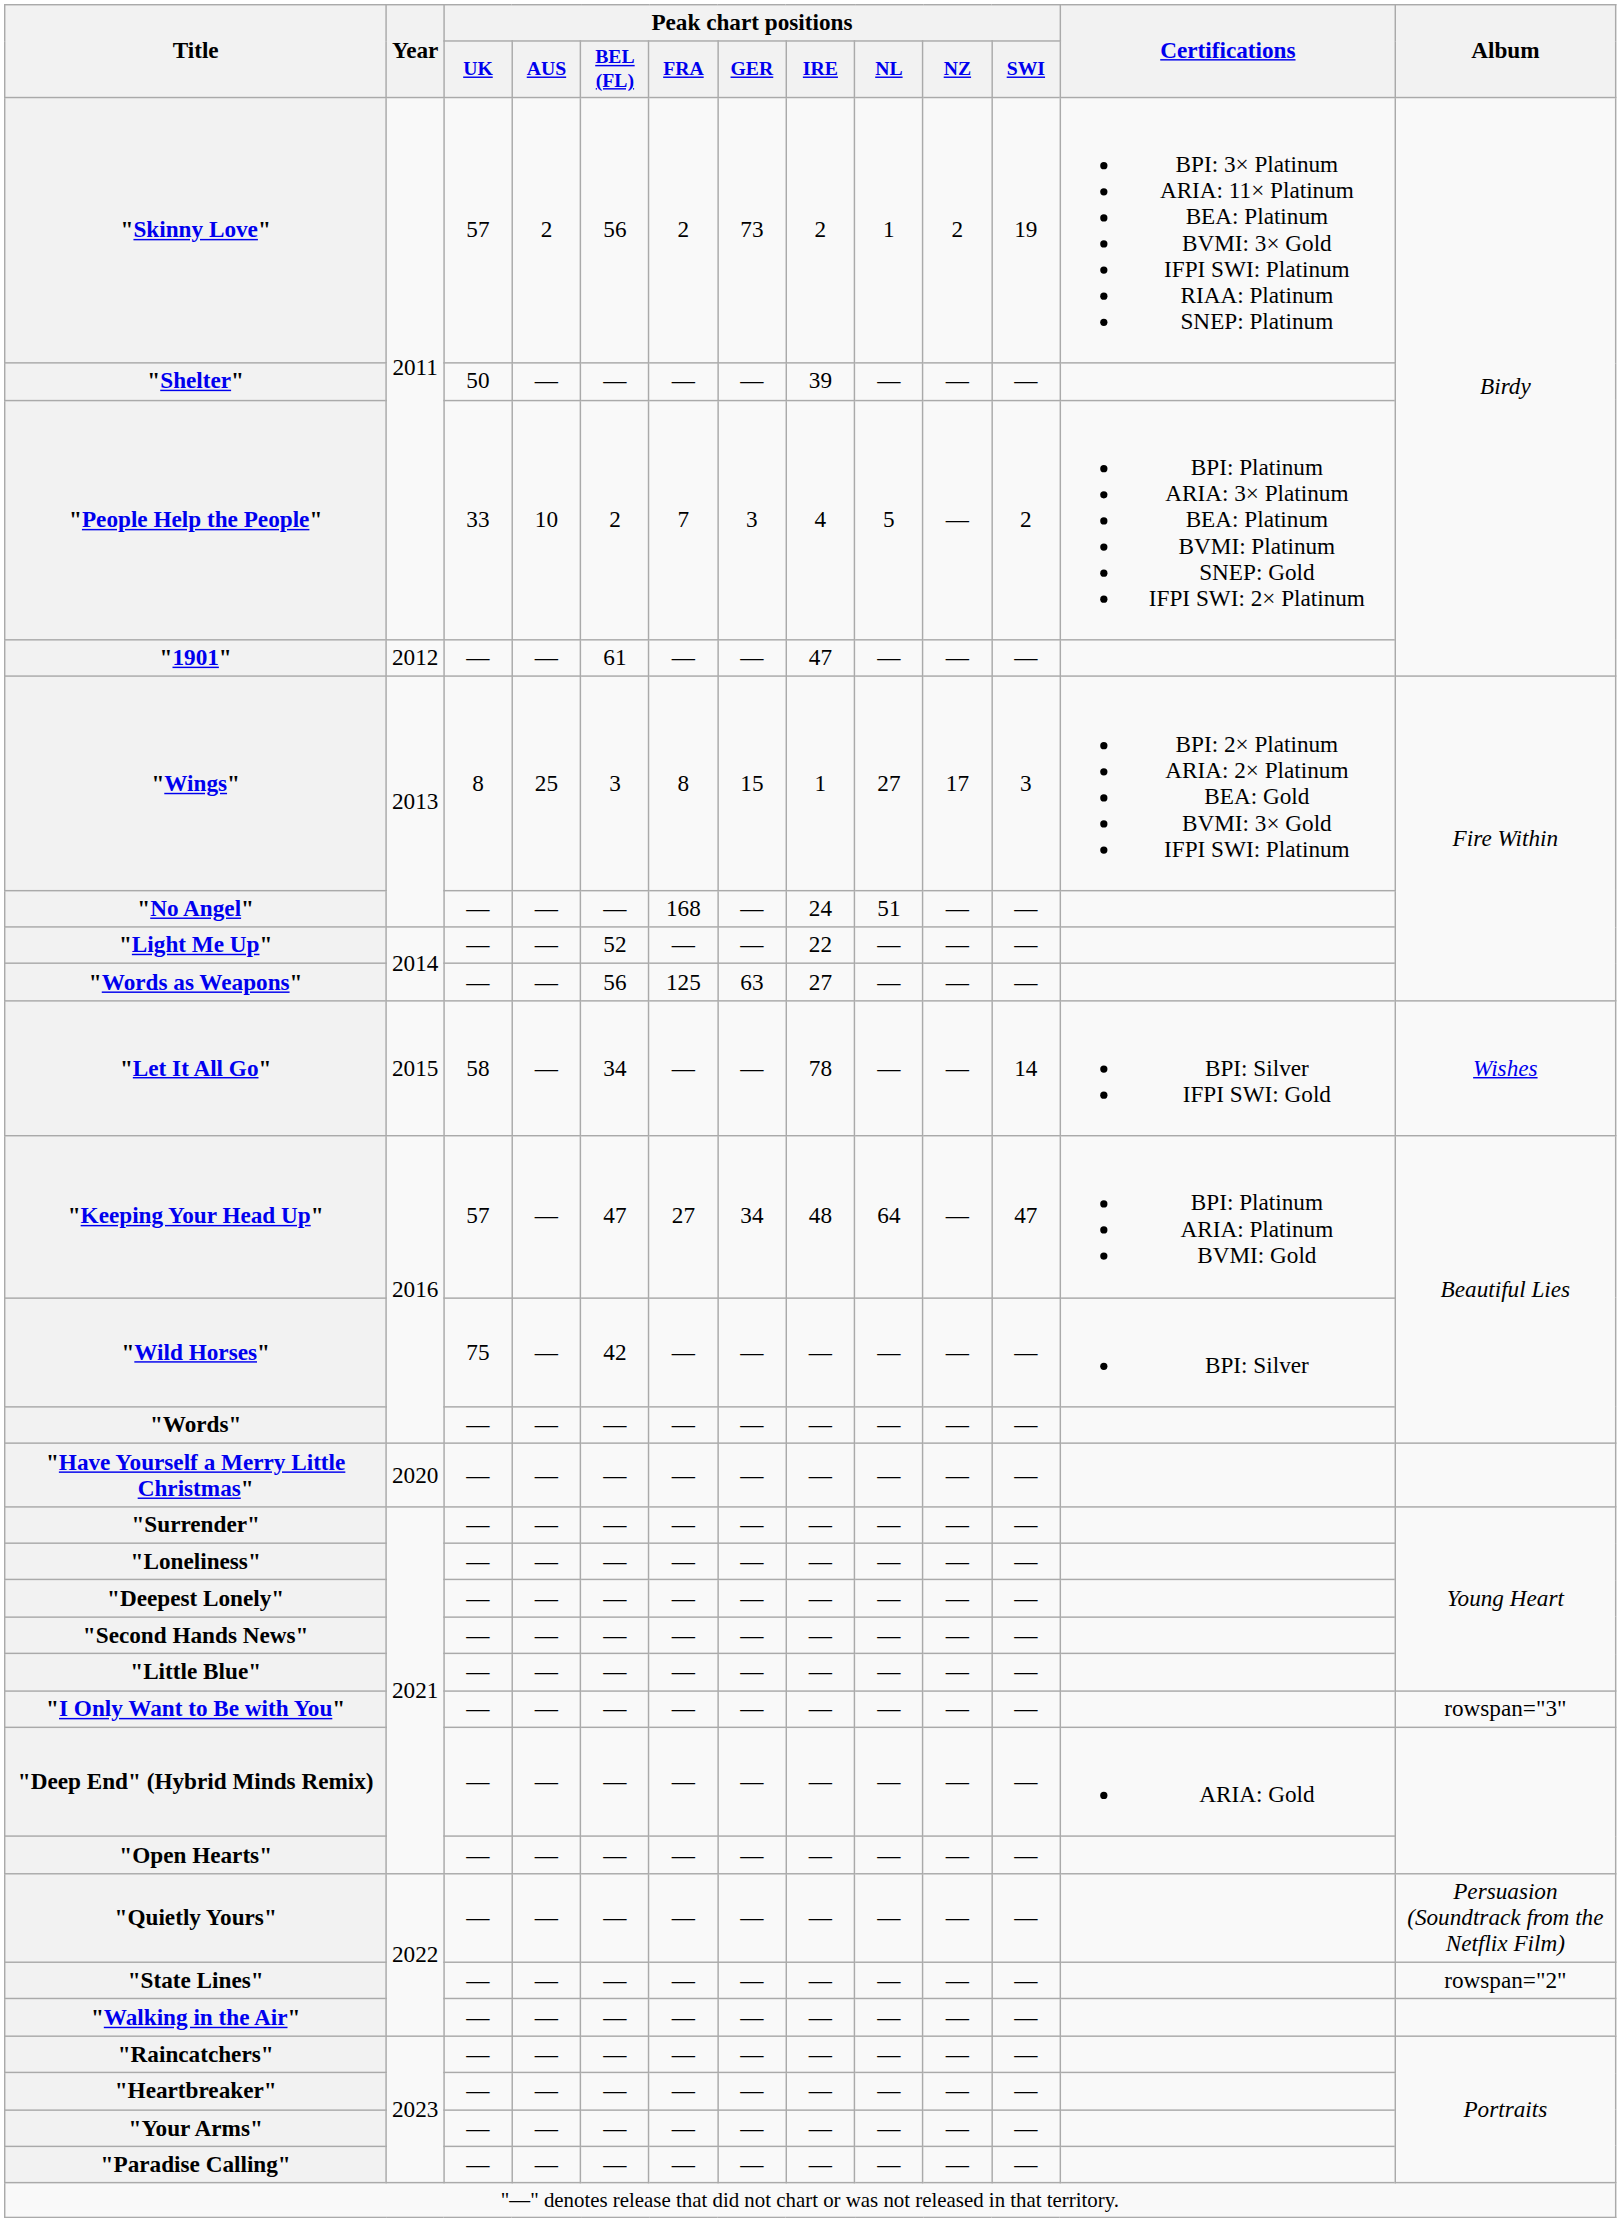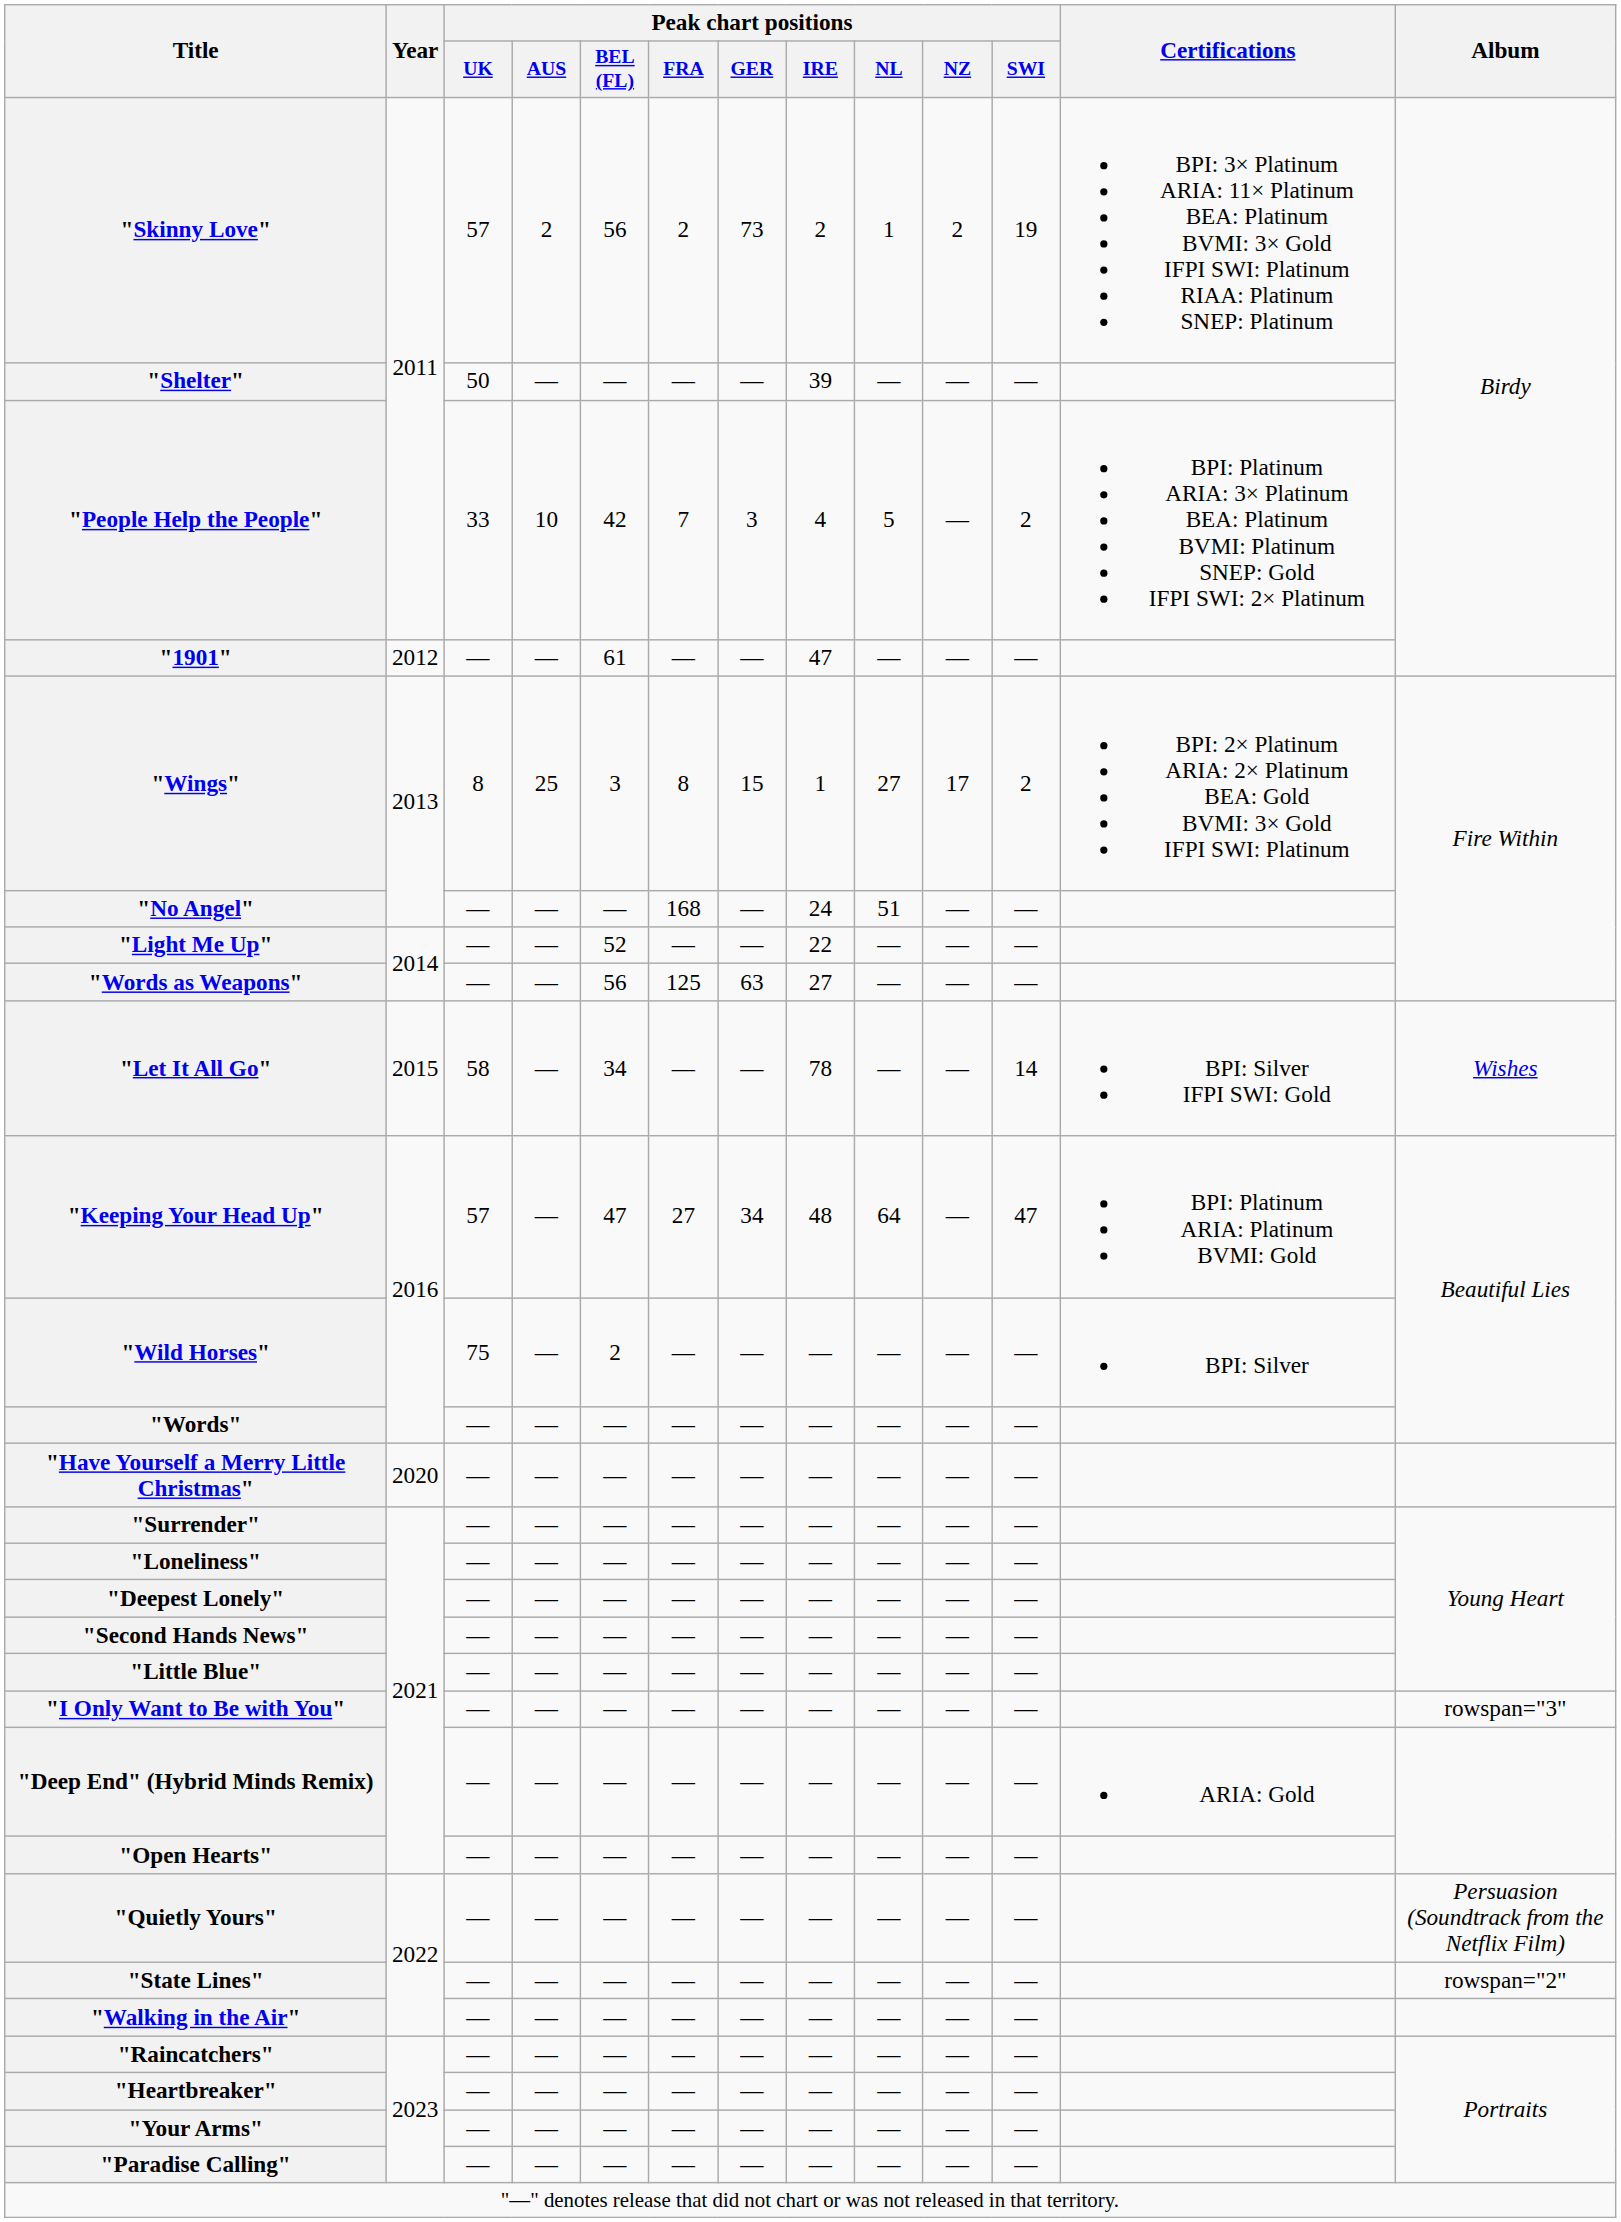(615, 519) 2 -> (615, 519) 42
(1026, 783) 3 -> (1026, 783) 2
(615, 1351) 42 -> (615, 1351) 2
